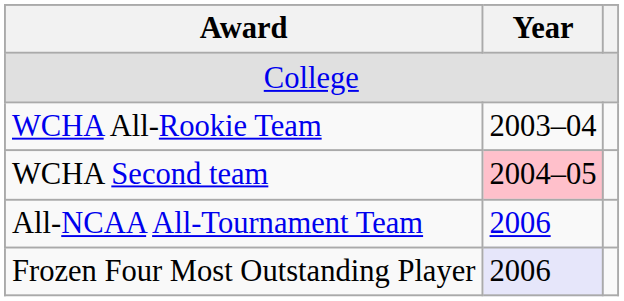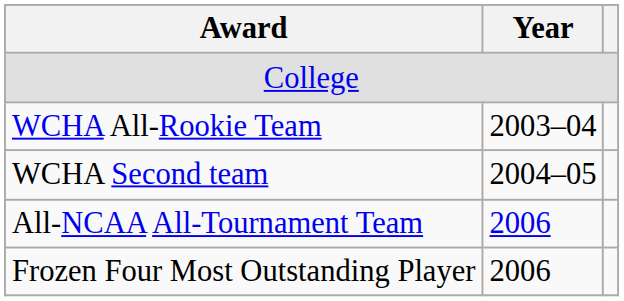(543, 174) pink background -> (543, 174) no background
(520, 271) lavender background -> (520, 271) no background
